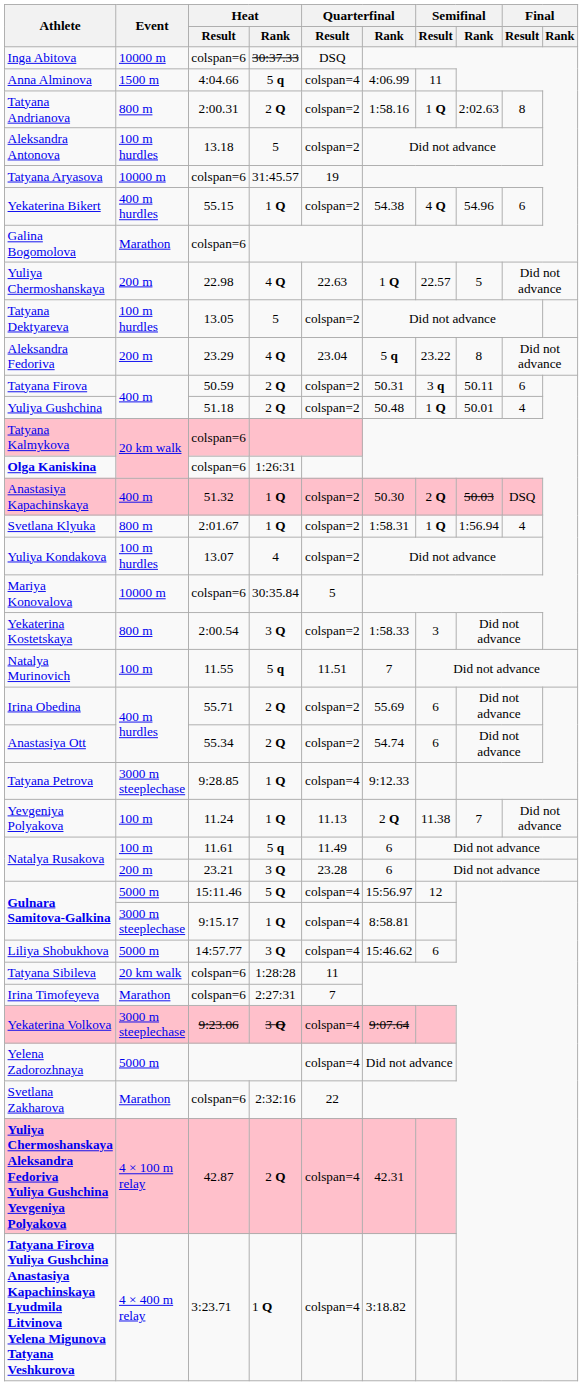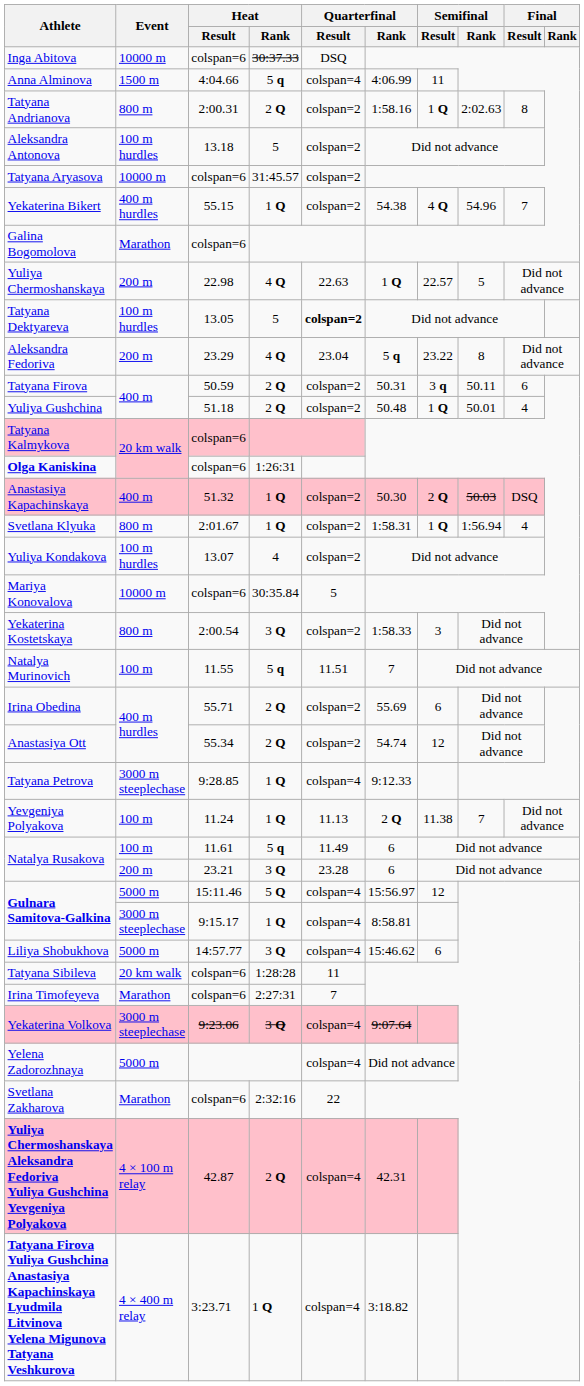(332, 177) 19 -> (333, 177) colspan=2
(522, 206) 6 -> (524, 206) 7
(332, 319) normal -> (333, 319) bold
(436, 743) 6 -> (438, 743) 12
